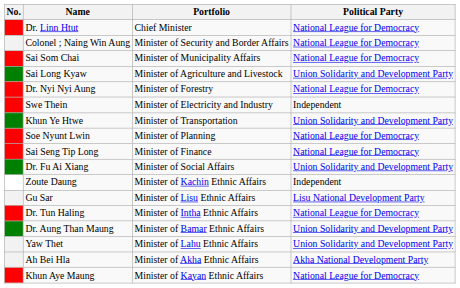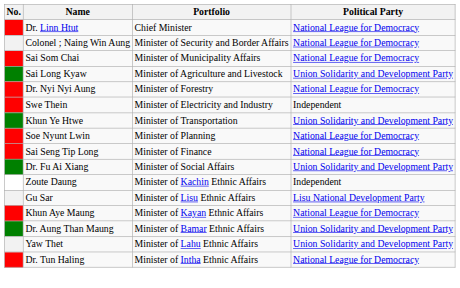rows swapped: (60, 275) <-> (55, 213)
- row: (48, 259)
